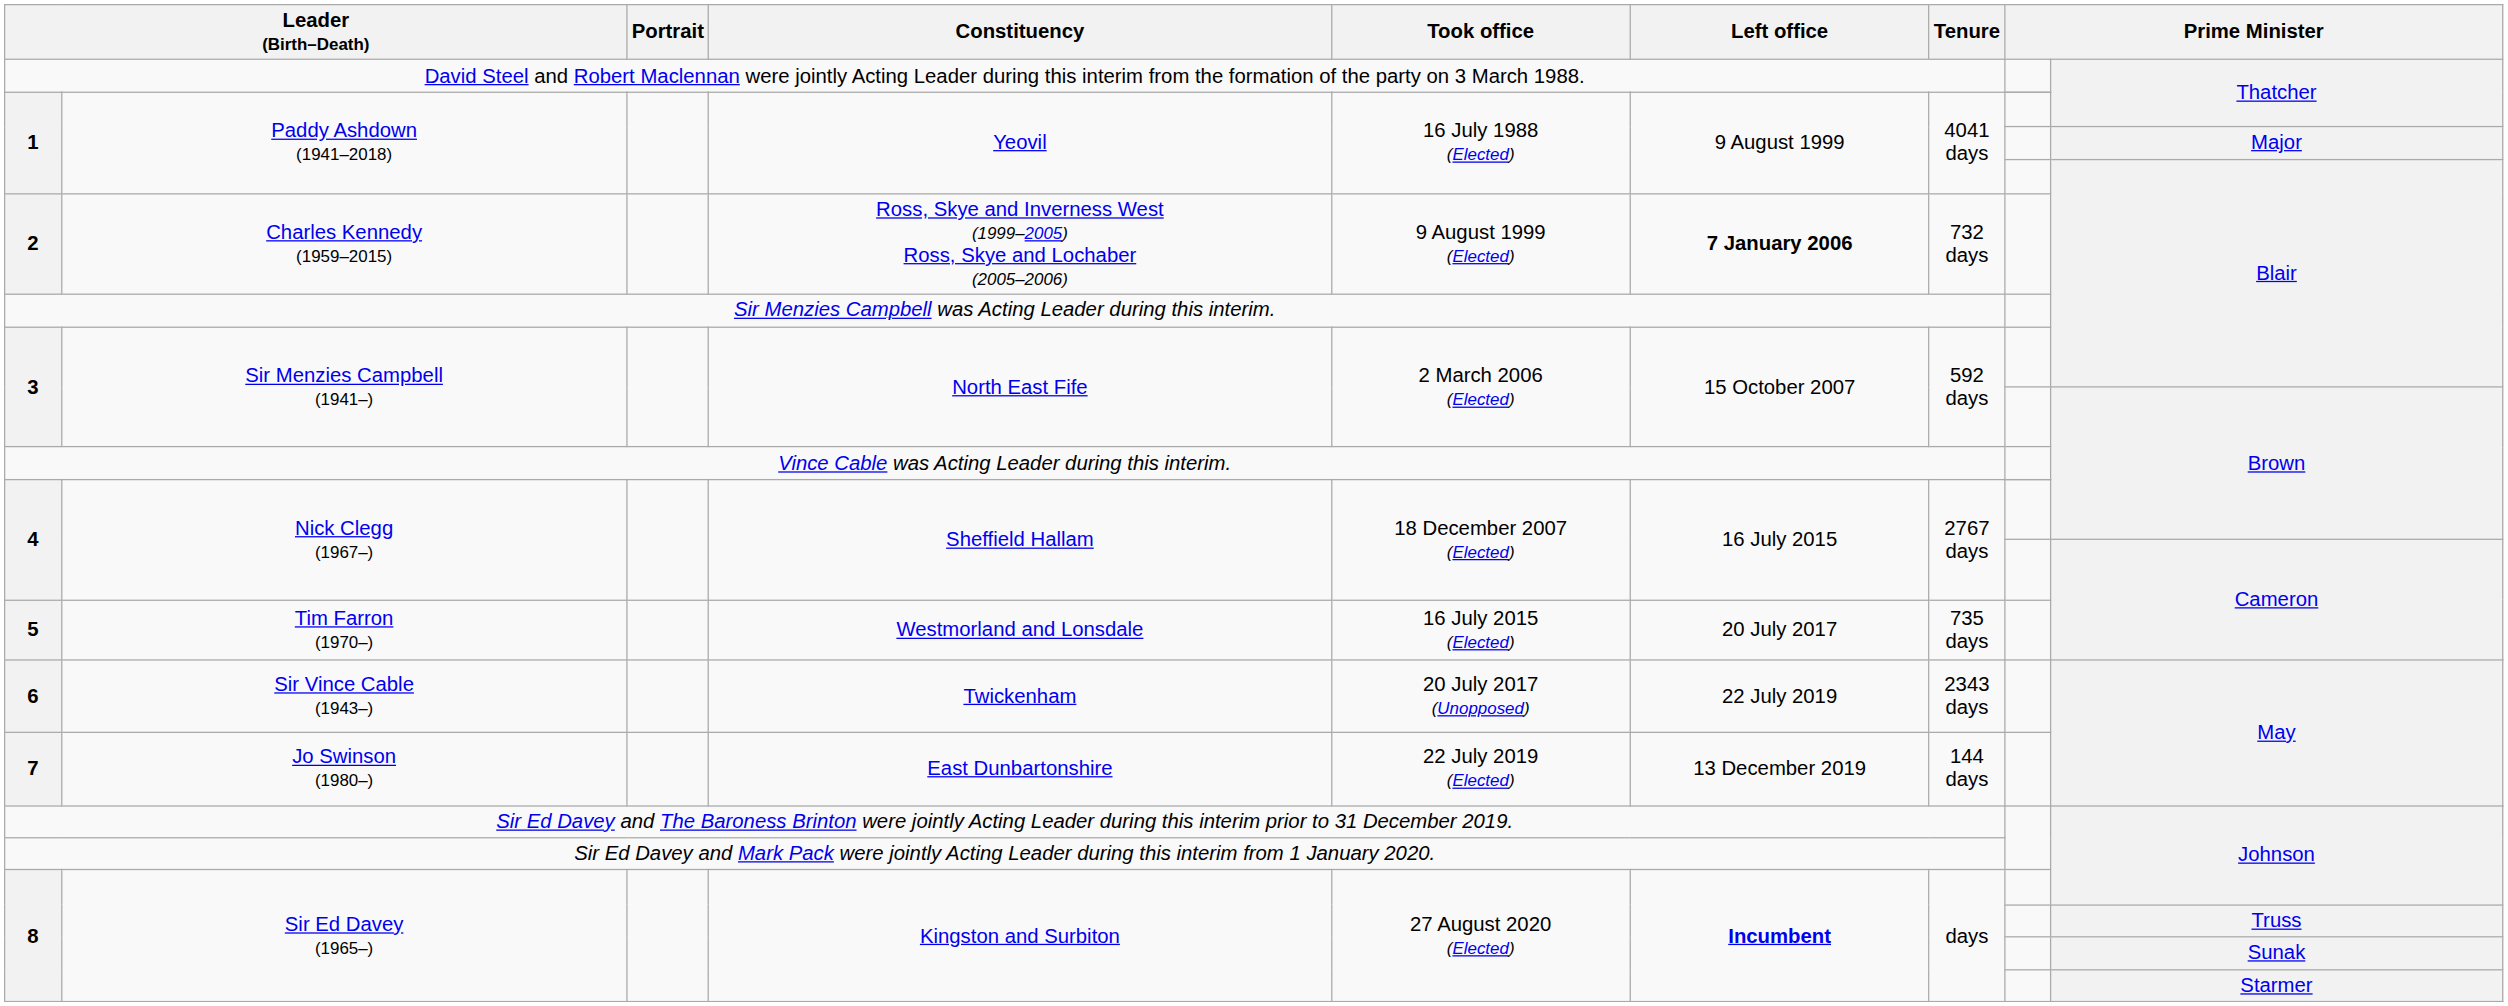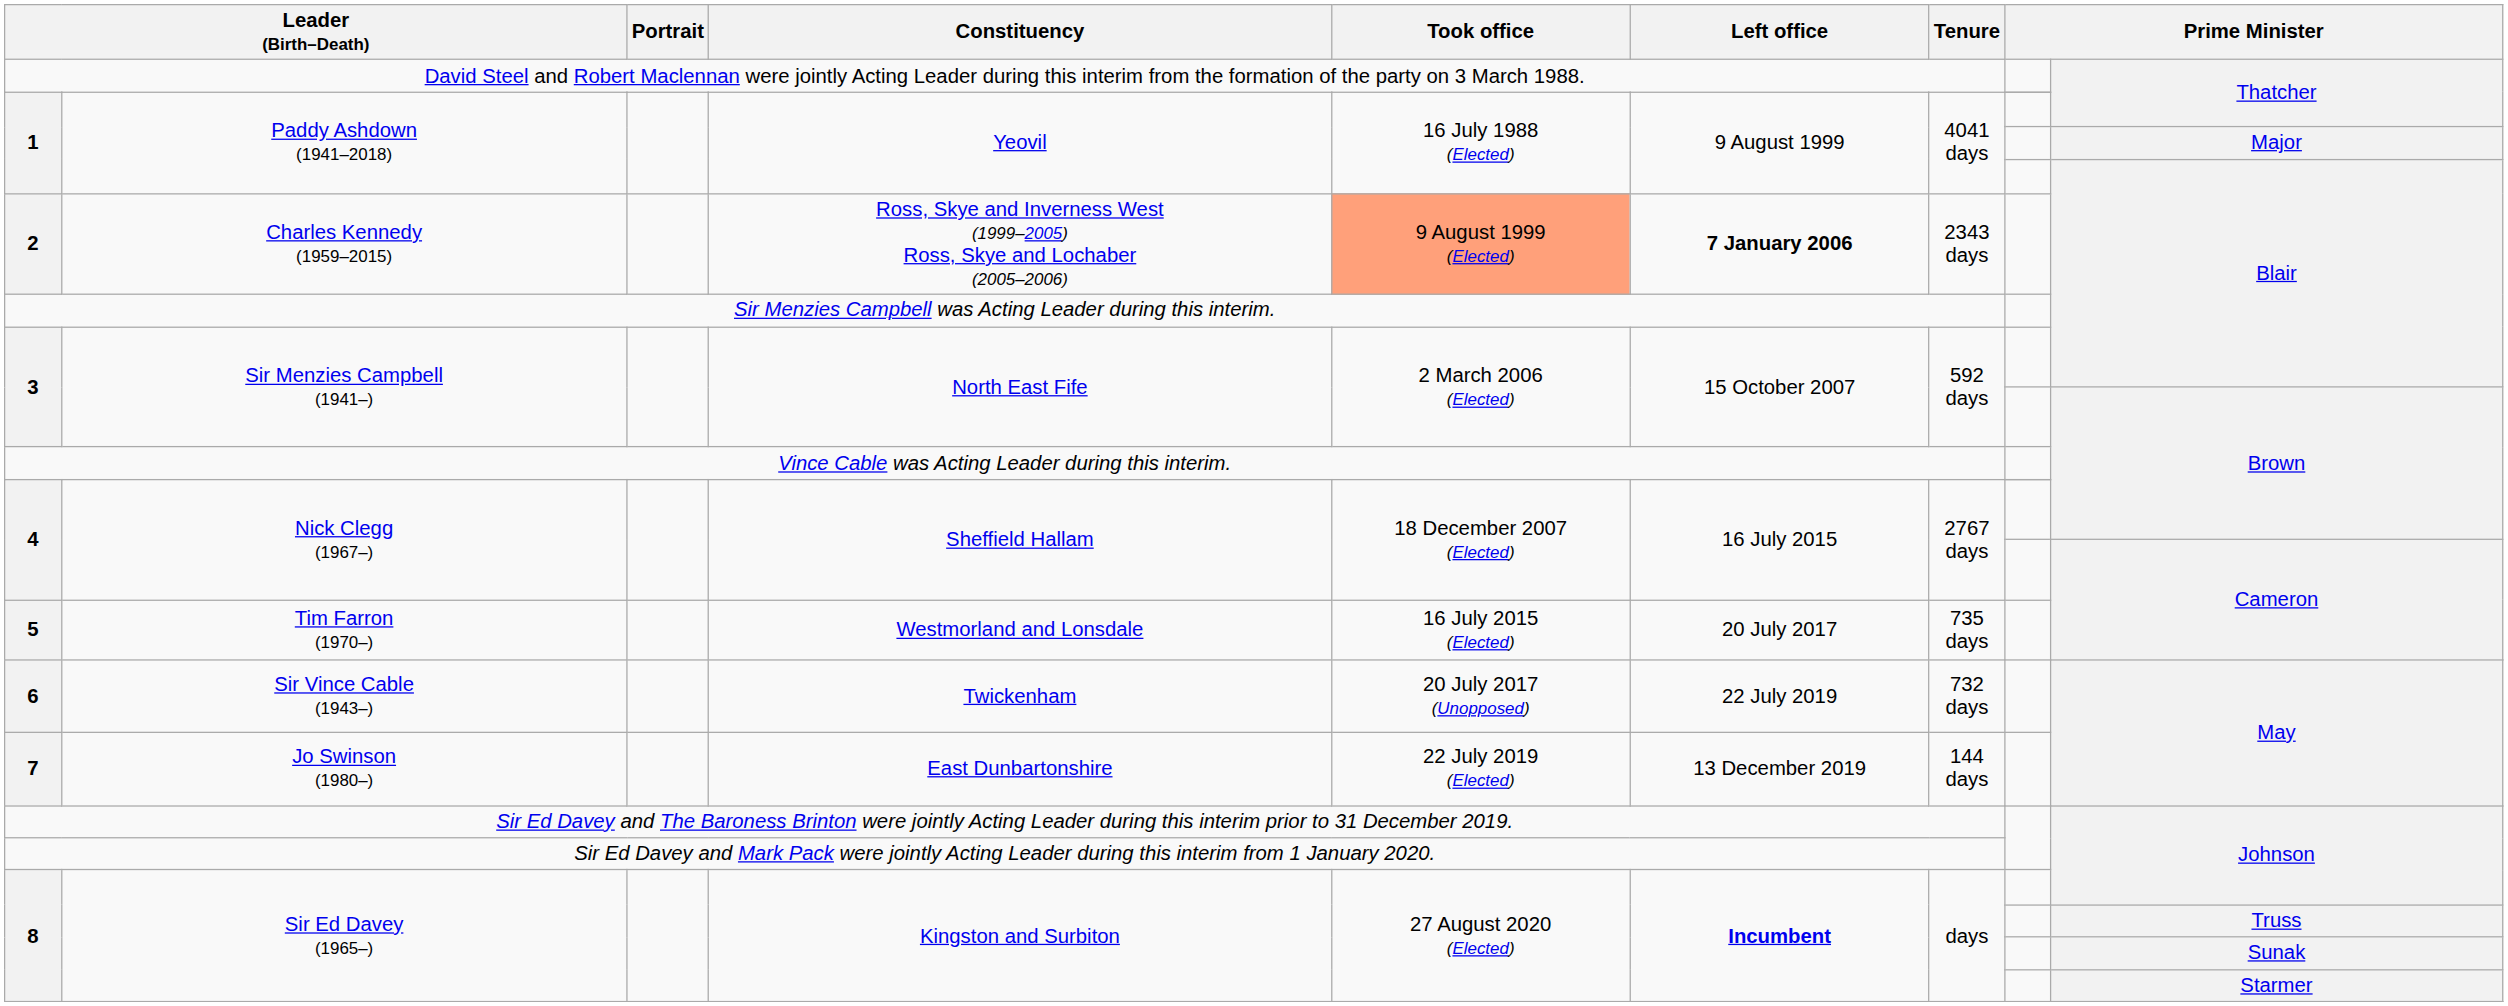(1481, 243) no background -> (1481, 243) lightsalmon background
(1967, 243) 732 days -> (1967, 243) 2343 days
(1967, 696) 2343 days -> (1967, 696) 732 days
